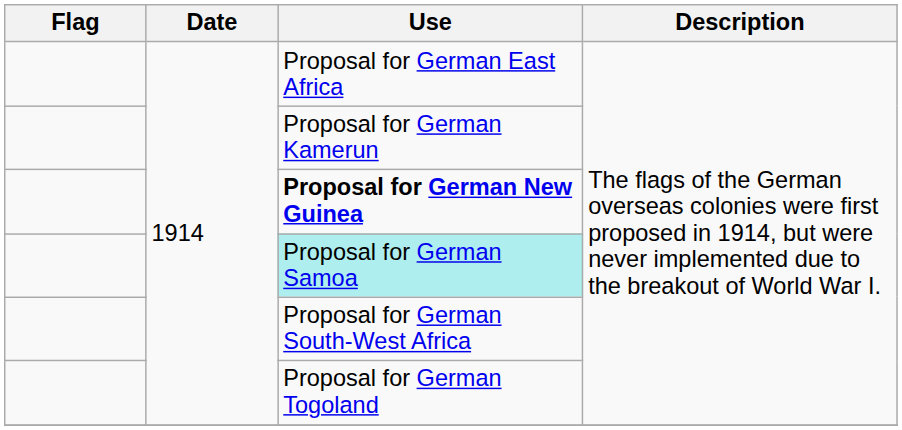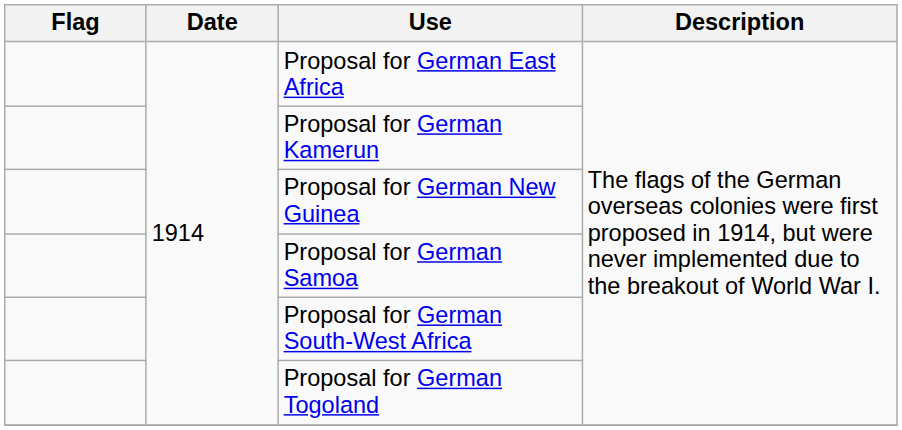(428, 201) bold -> (420, 201) normal
(392, 264) paleturquoise background -> (393, 264) no background
